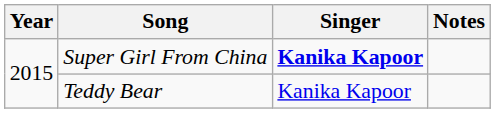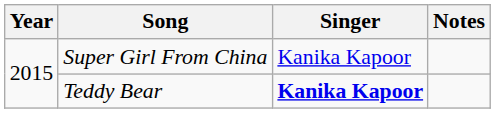(350, 56) bold -> (344, 56) normal
(344, 90) normal -> (350, 90) bold
